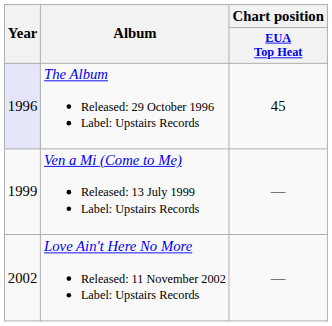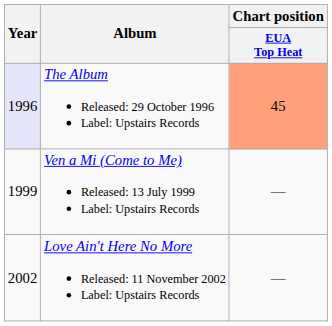(278, 106) no background -> (278, 106) lightsalmon background
